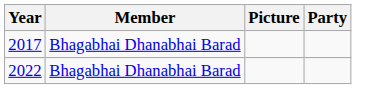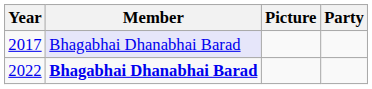(145, 44) no background -> (145, 44) lavender background
(145, 70) normal -> (153, 70) bold
